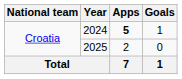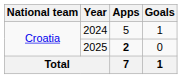(126, 30) bold -> (126, 30) normal
(126, 47) normal -> (126, 47) bold
